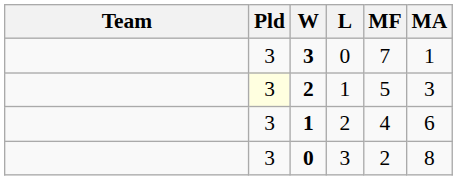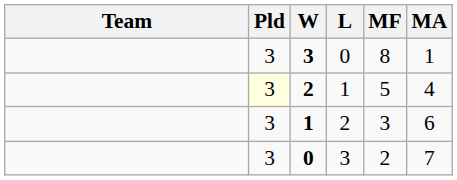(385, 55) 7 -> (385, 55) 8
(429, 89) 3 -> (429, 89) 4
(385, 123) 4 -> (385, 123) 3
(429, 157) 8 -> (429, 157) 7
